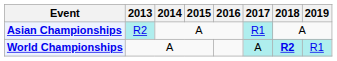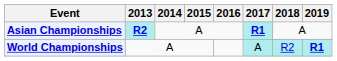(140, 31) normal -> (140, 31) bold
(258, 31) normal -> (258, 31) bold
(287, 48) bold -> (287, 48) normal
(317, 48) normal -> (317, 48) bold
